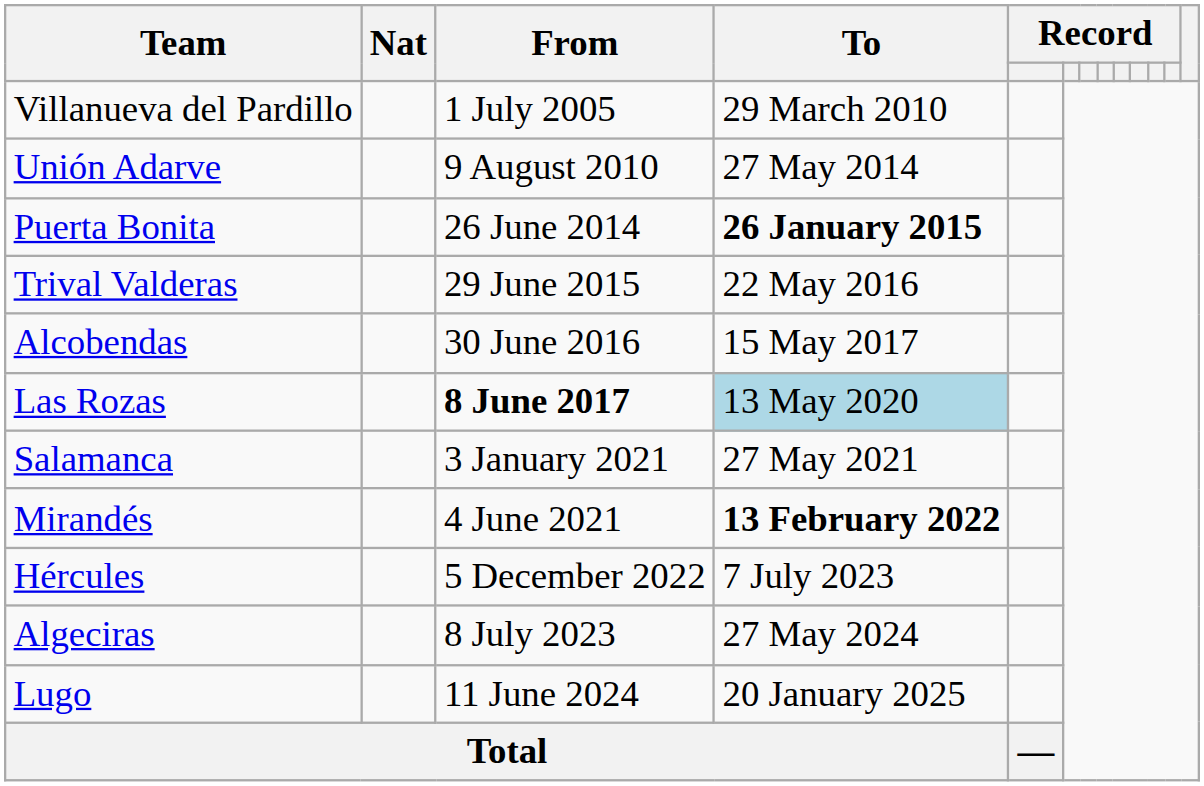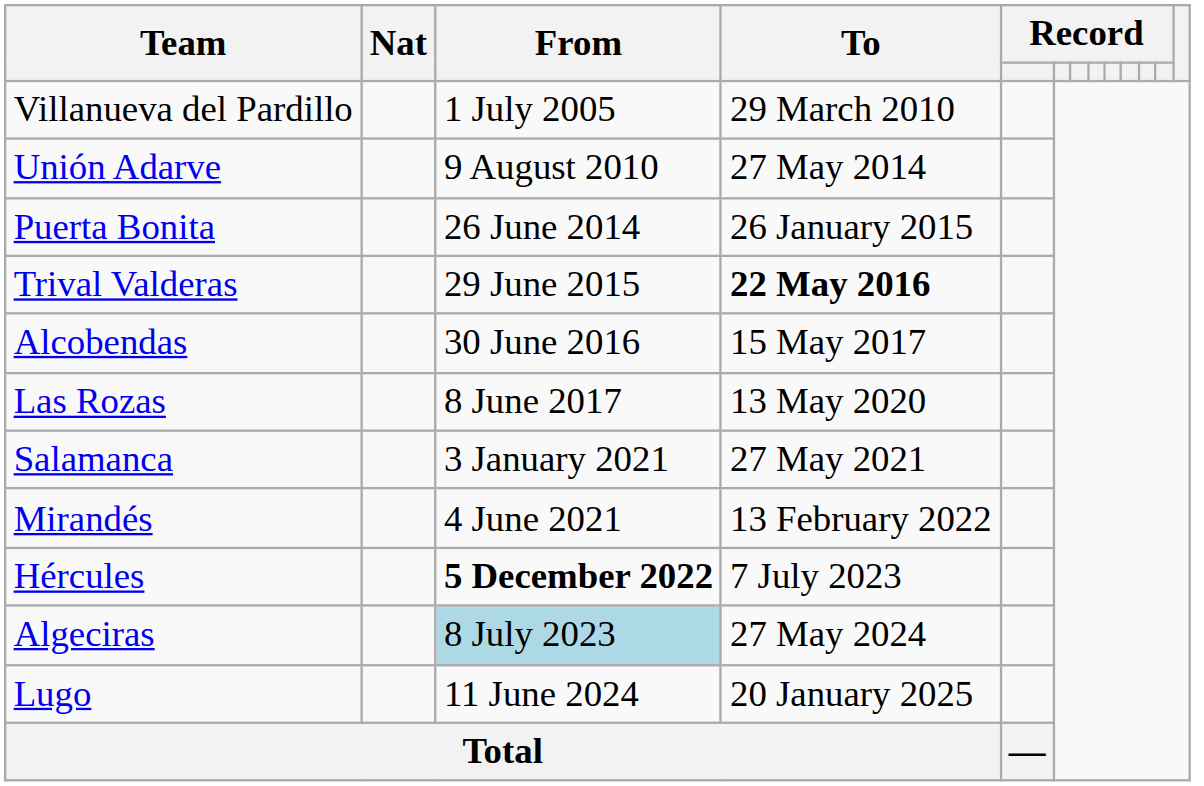(852, 225) bold -> (852, 225) normal
(821, 284) normal -> (830, 284) bold
(537, 400) bold -> (533, 400) normal
(821, 400) lightblue background -> (828, 400) no background
(862, 517) bold -> (861, 517) normal
(575, 575) normal -> (578, 575) bold
(530, 634) no background -> (530, 634) lightblue background
